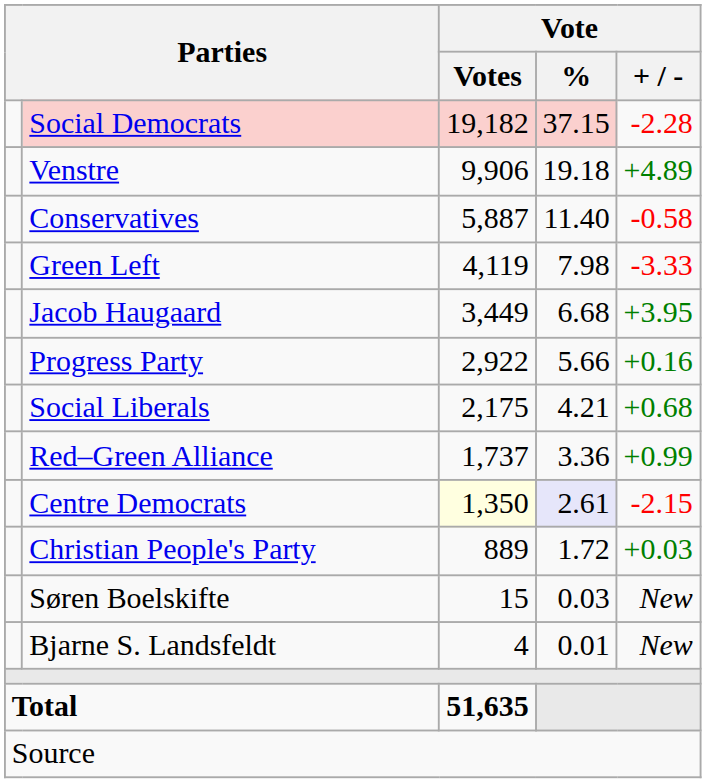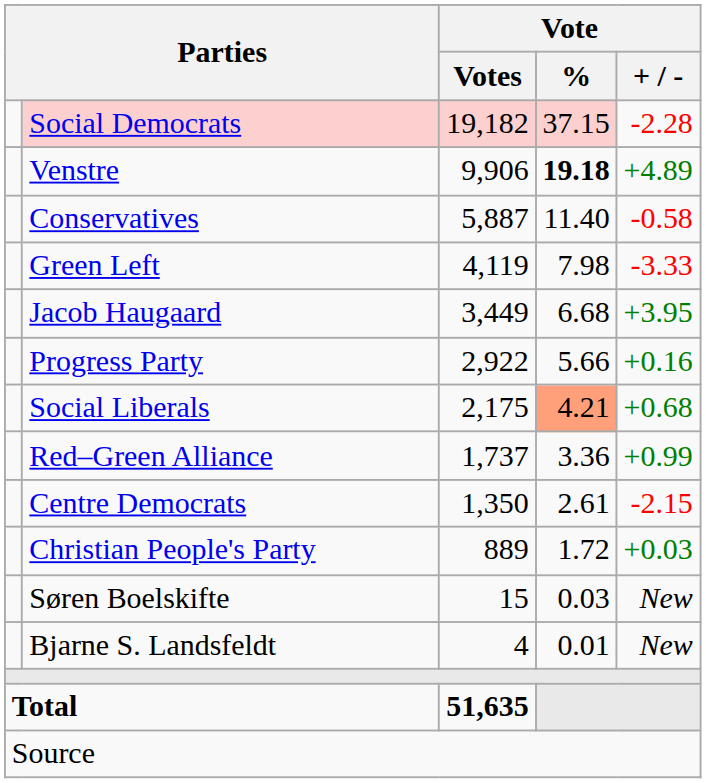(576, 170) normal -> (576, 170) bold
(584, 407) no background -> (584, 407) lightsalmon background
(495, 502) lightyellow background -> (495, 502) no background
(584, 502) lavender background -> (584, 502) no background
